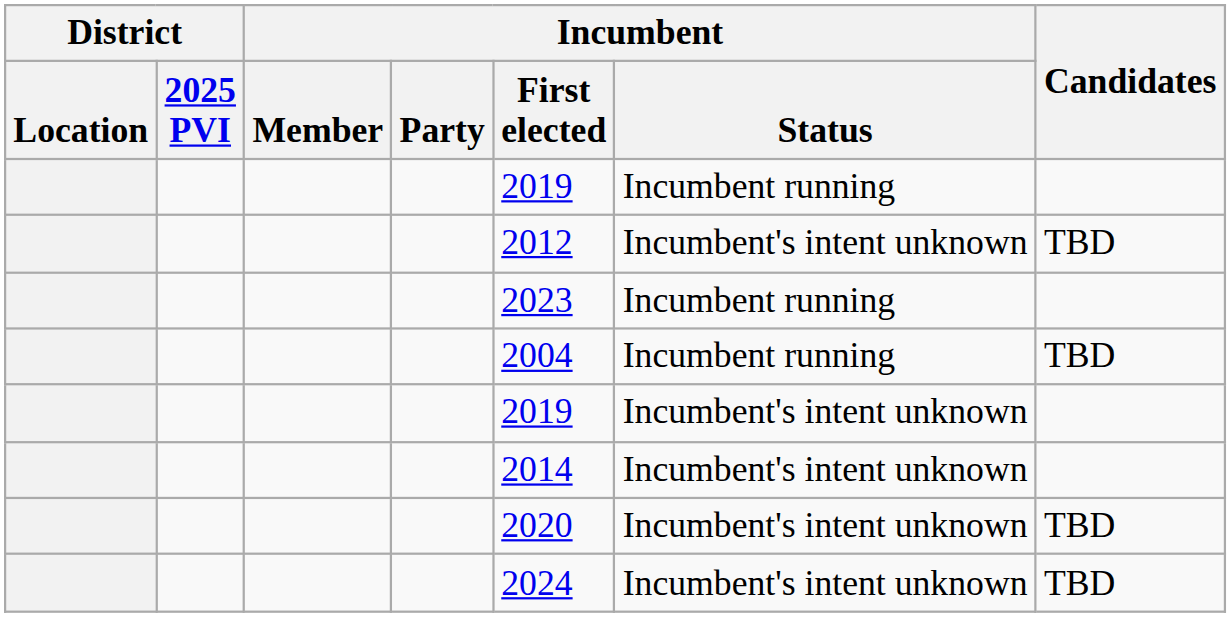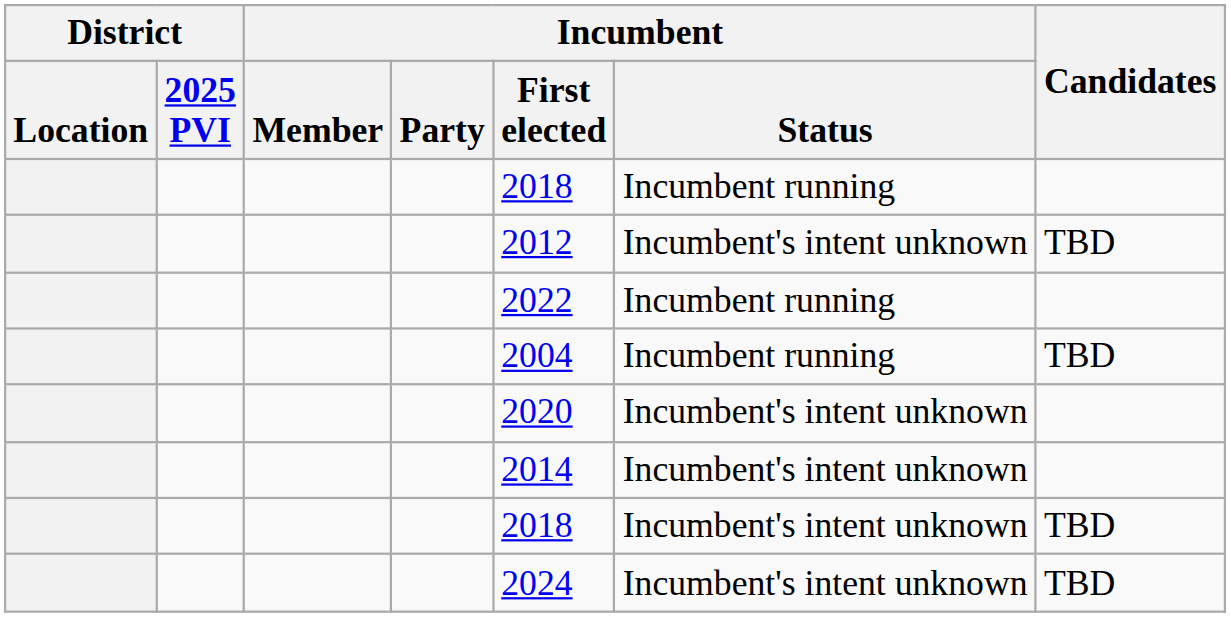(537, 186) 2019 -> (537, 186) 2018
(537, 299) 2023 -> (537, 299) 2022
(537, 412) 2019 -> (537, 412) 2020
(537, 525) 2020 -> (537, 525) 2018
